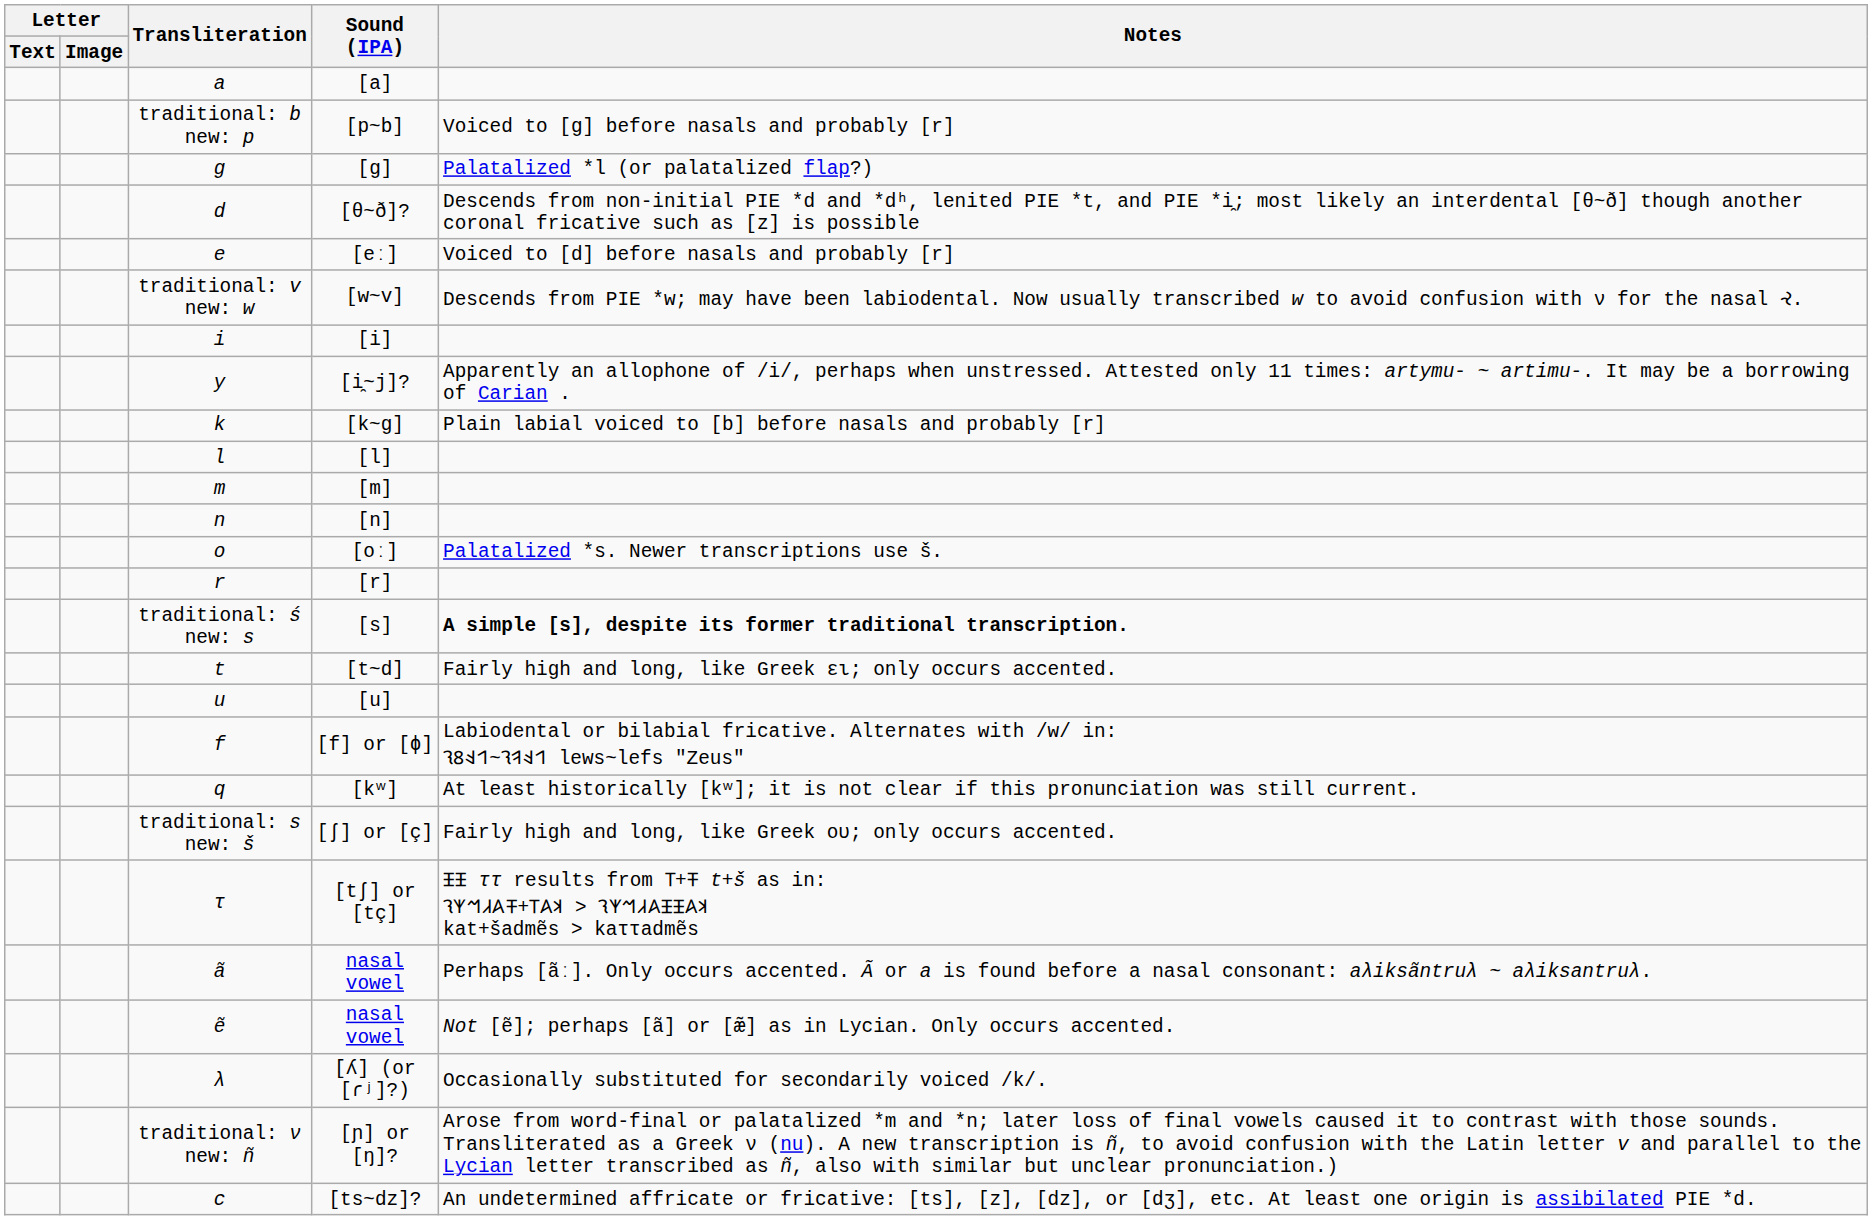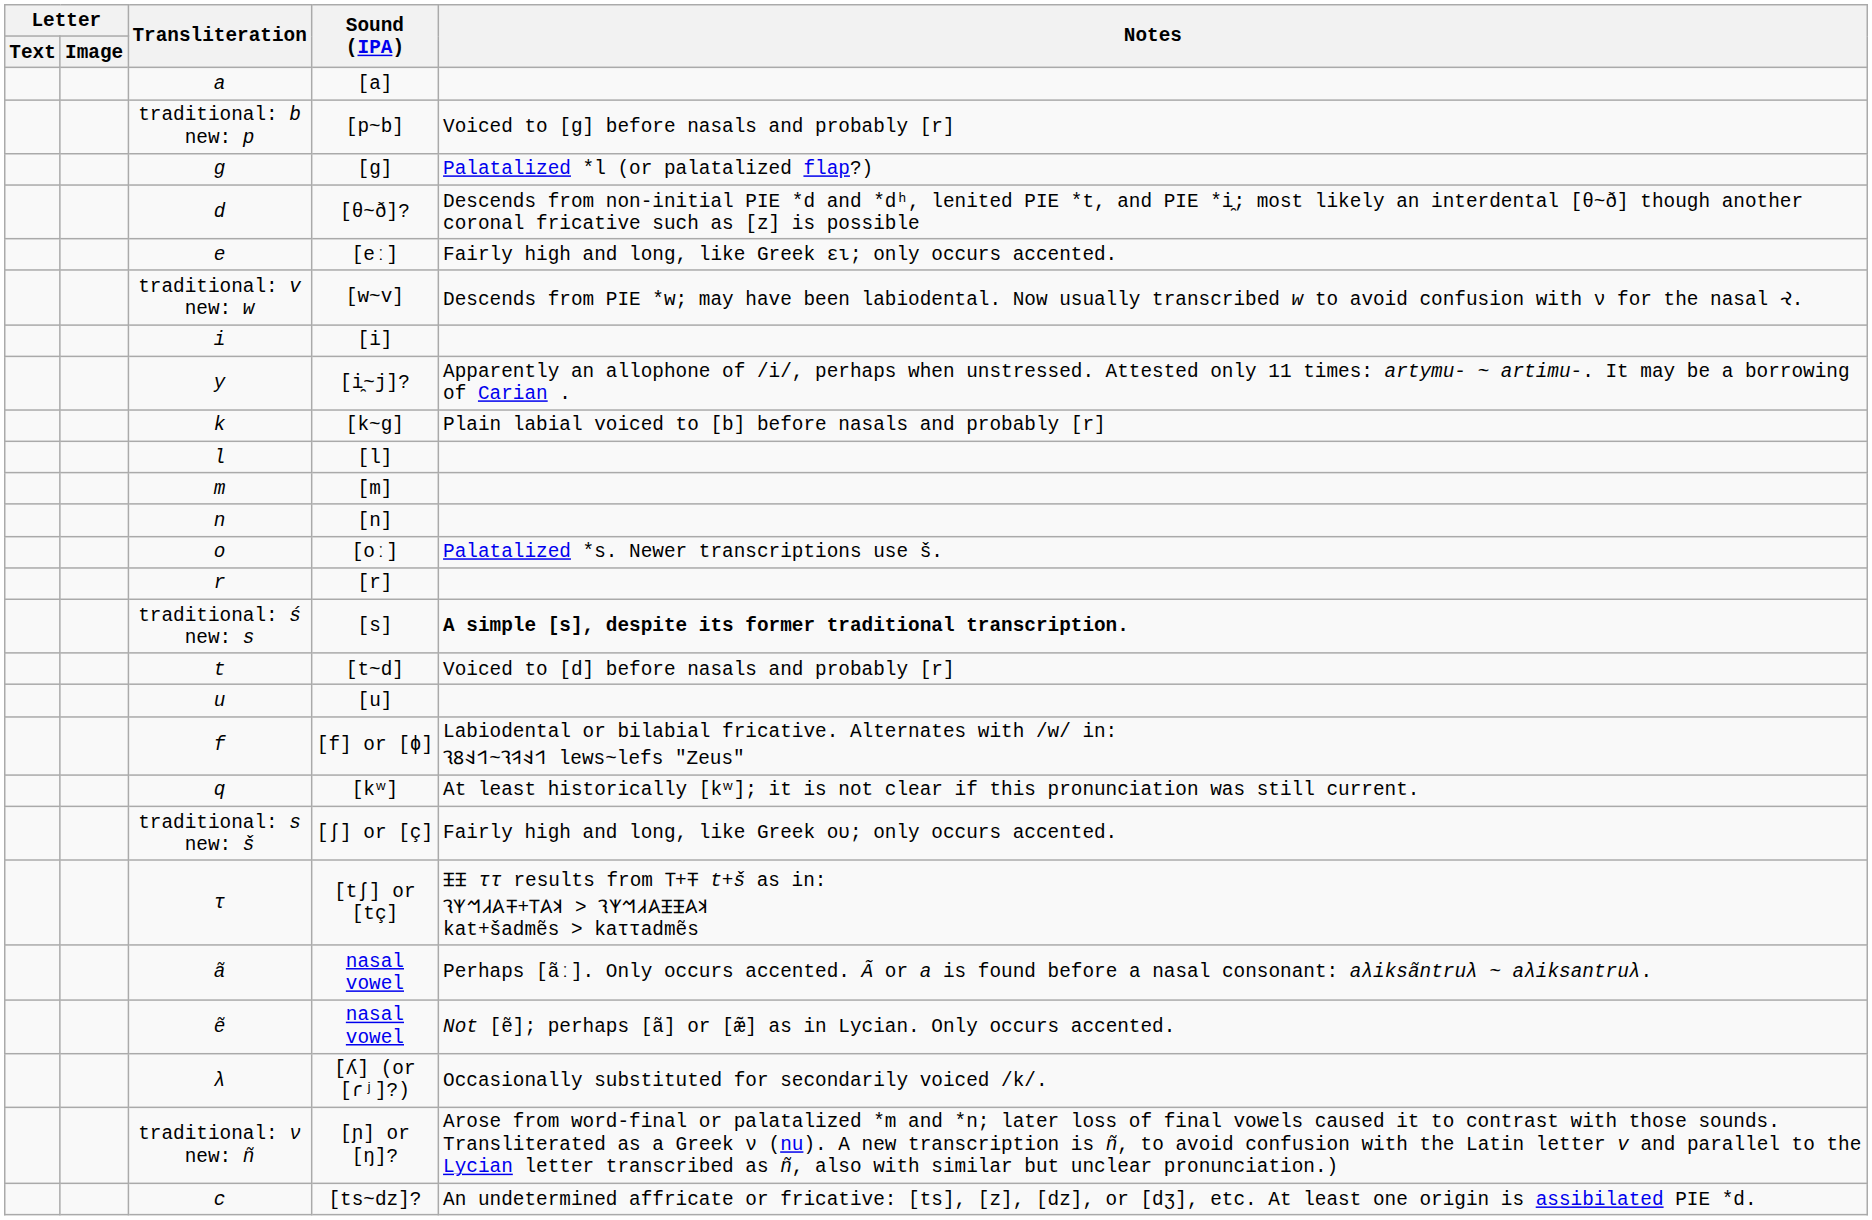(699, 255) Voiced to [d] before nasals and probably [r] -> (780, 255) Fairly high and long, like Greek ει; only occurs accented.
(780, 669) Fairly high and long, like Greek ει; only occurs accented. -> (699, 669) Voiced to [d] before nasals and probably [r]
